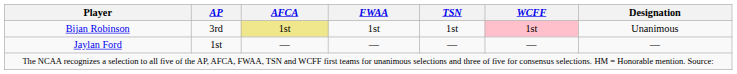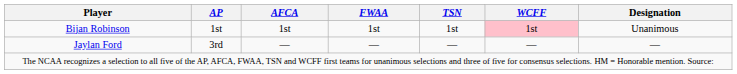(216, 28) 3rd -> (216, 28) 1st
(285, 28) khaki background -> (285, 28) no background
(216, 45) 1st -> (216, 45) 3rd
